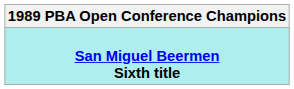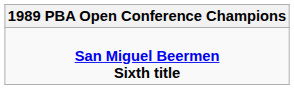(147, 64) paleturquoise background -> (147, 64) no background
